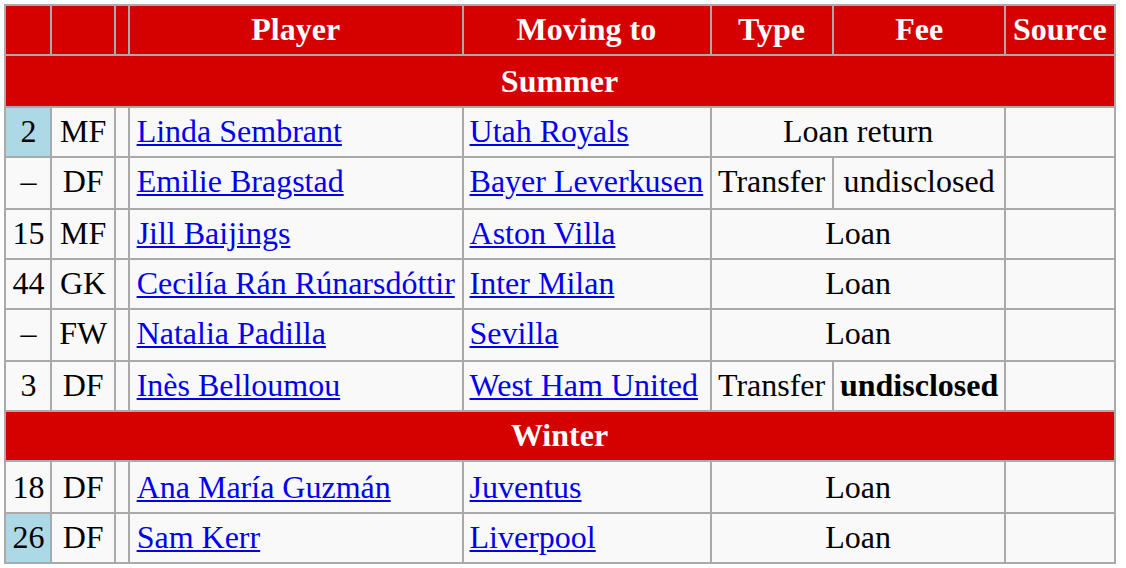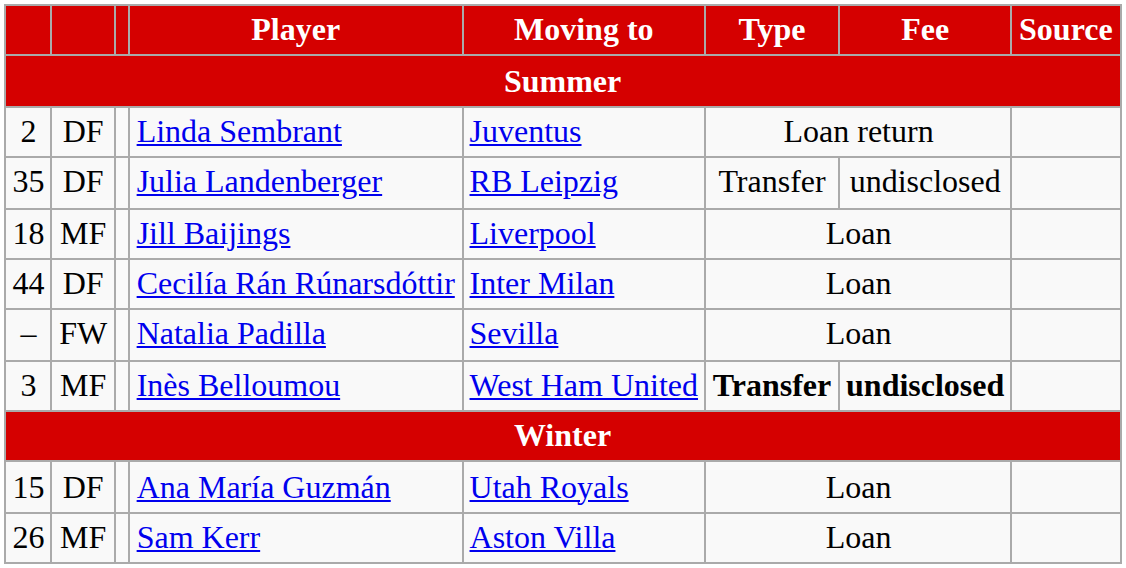(28, 131) lightblue background -> (28, 131) no background
(83, 131) MF -> (83, 131) DF
(549, 131) Utah Royals -> (526, 131) Juventus
+ row: (259, 182)
- row: (240, 182)
(28, 232) 15 -> (28, 232) 18
(542, 232) Aston Villa -> (533, 232) Liverpool
(83, 283) GK -> (83, 283) DF
(83, 385) DF -> (83, 385) MF
(772, 385) normal -> (772, 385) bold
(28, 486) 18 -> (28, 486) 15
(526, 486) Juventus -> (549, 486) Utah Royals
(28, 537) lightblue background -> (28, 537) no background
(83, 537) DF -> (83, 537) MF
(533, 537) Liverpool -> (542, 537) Aston Villa
